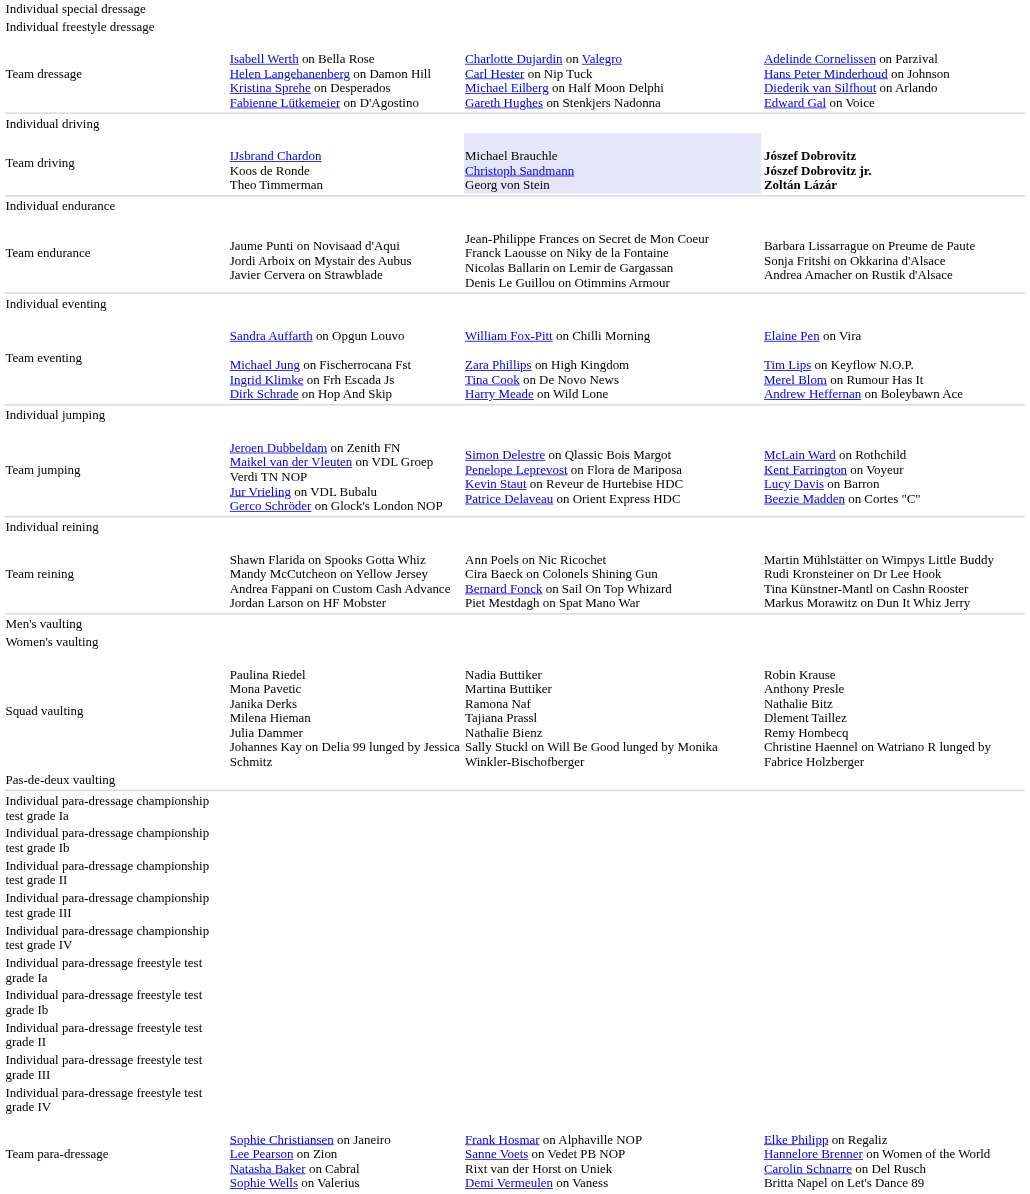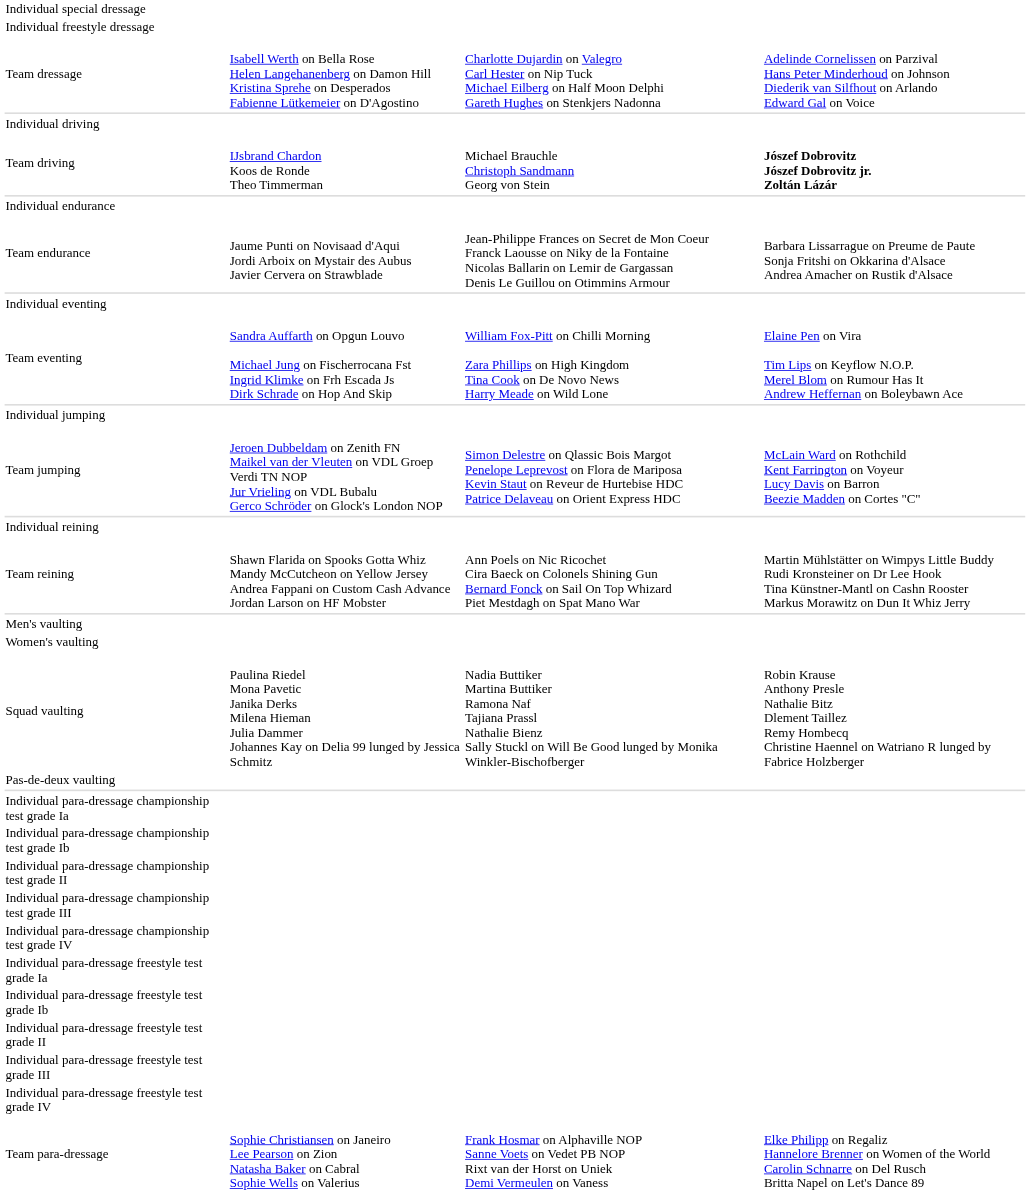(520, 170) lavender background -> (520, 170) no background
